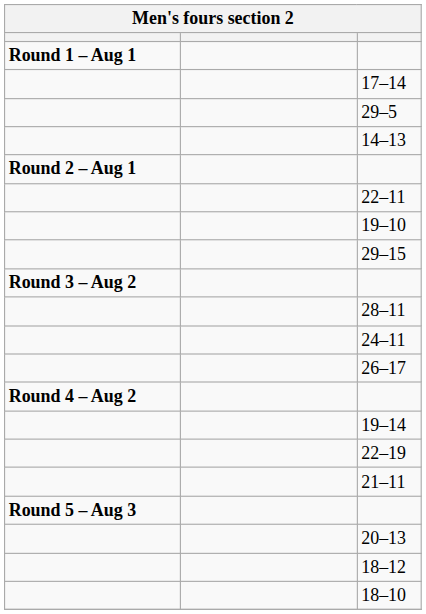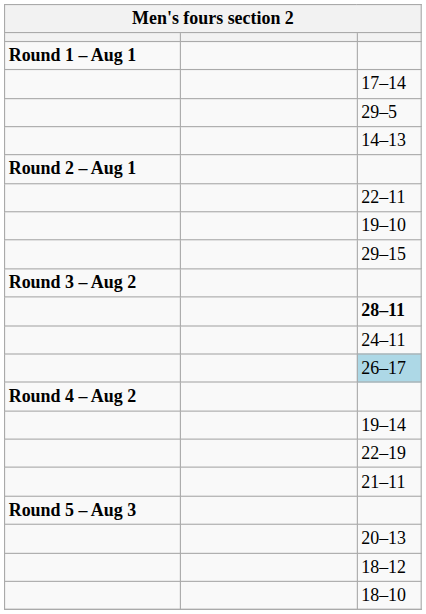(383, 311) normal -> (383, 311) bold
(384, 368) no background -> (384, 368) lightblue background
